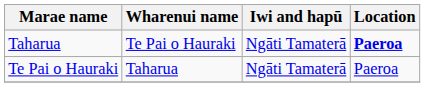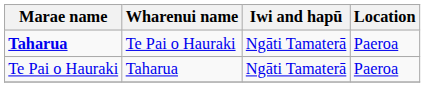(34, 43) normal -> (38, 43) bold
(378, 43) bold -> (376, 43) normal
